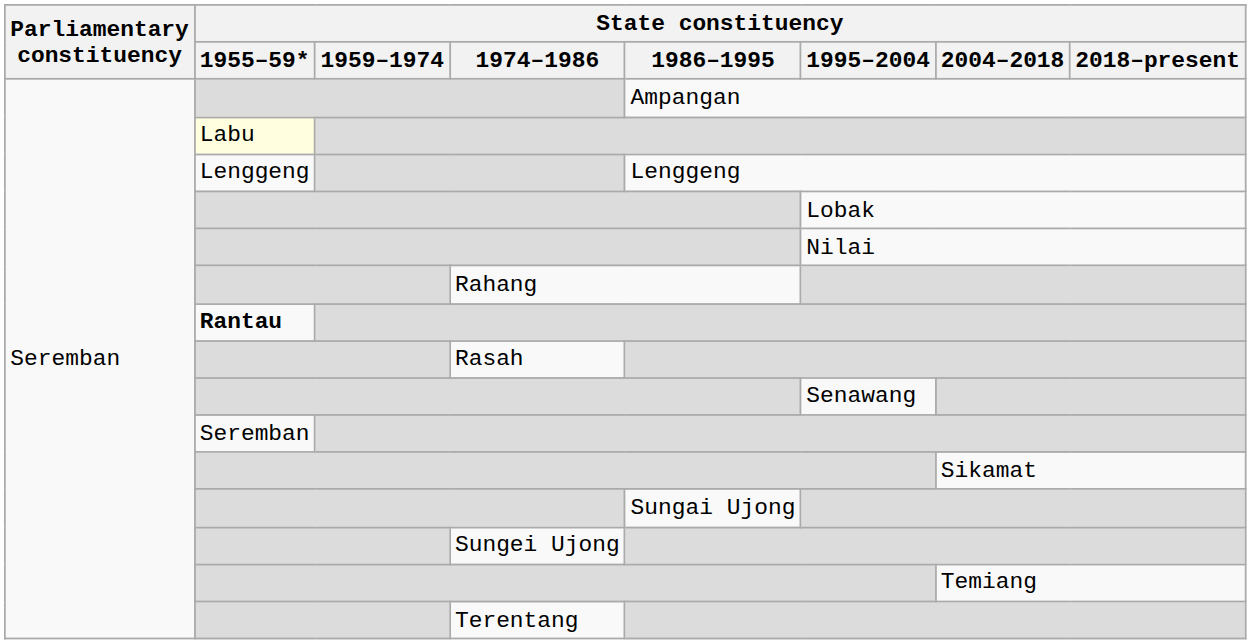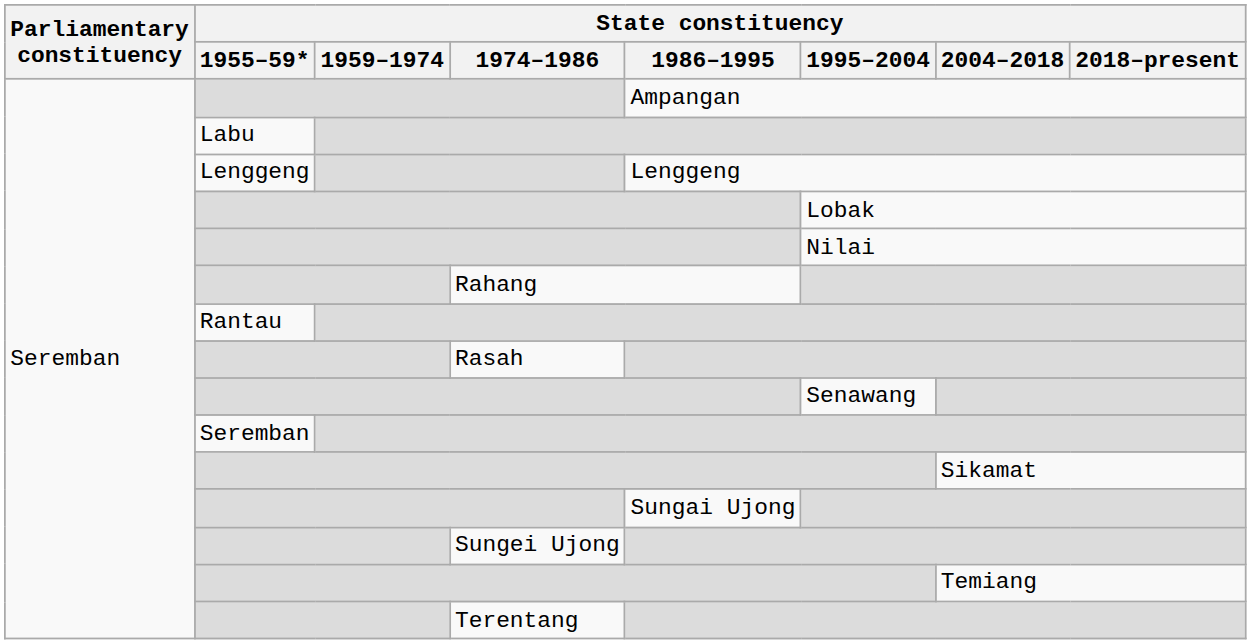(227, 135) lightyellow background -> (227, 135) no background
(241, 322) bold -> (241, 322) normal
